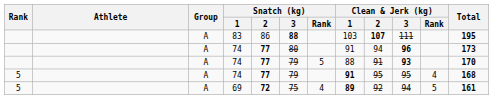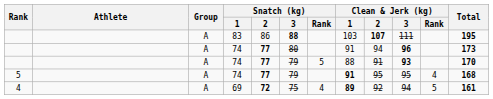(18, 88) 5 -> (18, 88) 4
